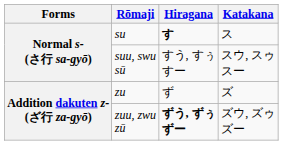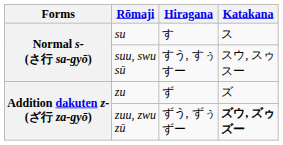(168, 33) bold -> (168, 33) normal
(189, 121) bold -> (189, 121) normal
(248, 121) normal -> (248, 121) bold
